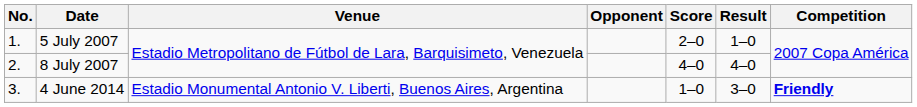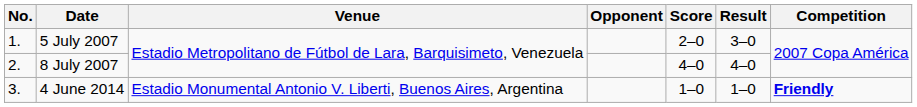(743, 41) 1–0 -> (743, 41) 3–0
(743, 89) 3–0 -> (743, 89) 1–0
